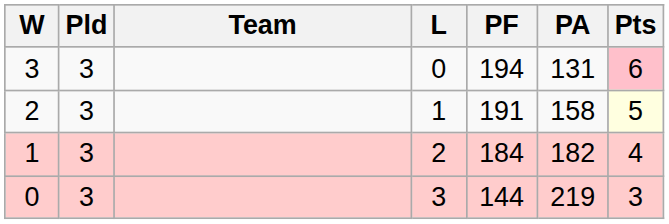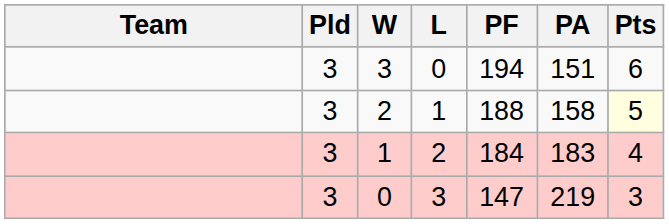columns swapped: (263, 25) <-> (32, 25)
(573, 68) 131 -> (573, 68) 151
(636, 68) pink background -> (636, 68) no background
(502, 111) 191 -> (502, 111) 188
(573, 153) 182 -> (573, 153) 183
(502, 196) 144 -> (502, 196) 147
